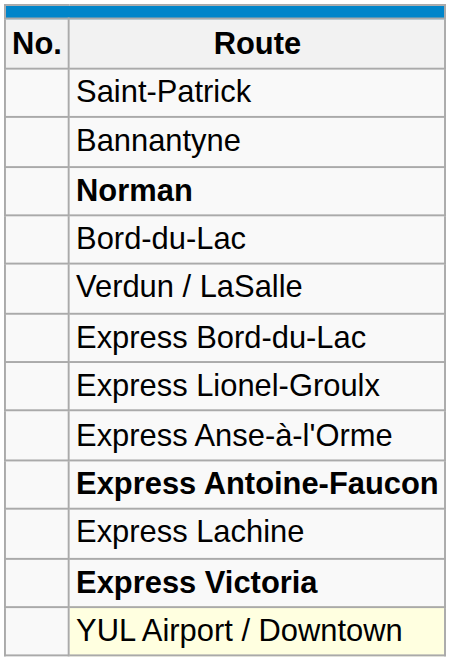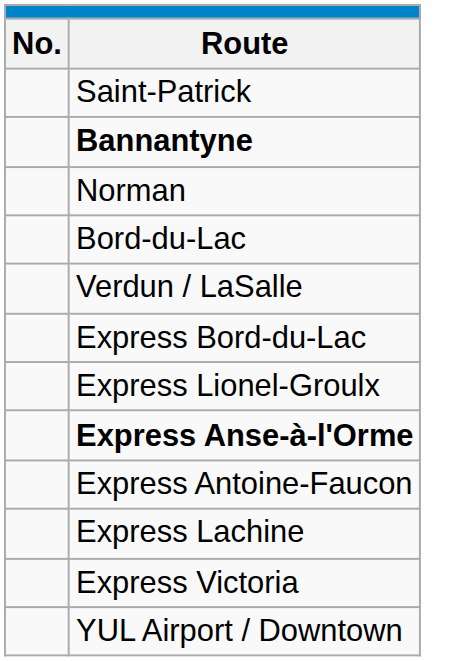(158, 141) normal -> (164, 141) bold
(134, 190) bold -> (131, 190) normal
(234, 435) normal -> (245, 435) bold
(257, 483) bold -> (244, 483) normal
(197, 581) bold -> (187, 581) normal
(239, 630) lightyellow background -> (239, 630) no background
